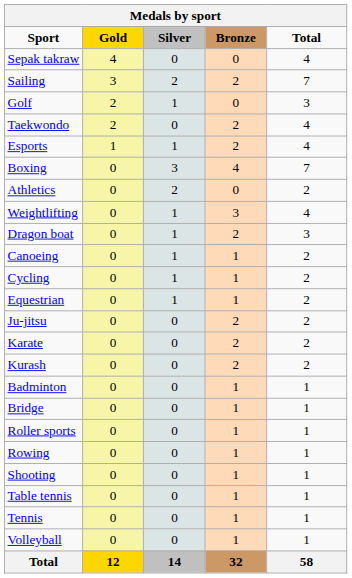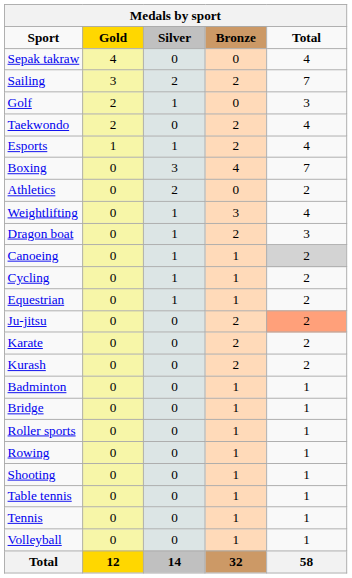(306, 256) no background -> (306, 256) lightgrey background
(306, 321) no background -> (306, 321) lightsalmon background
